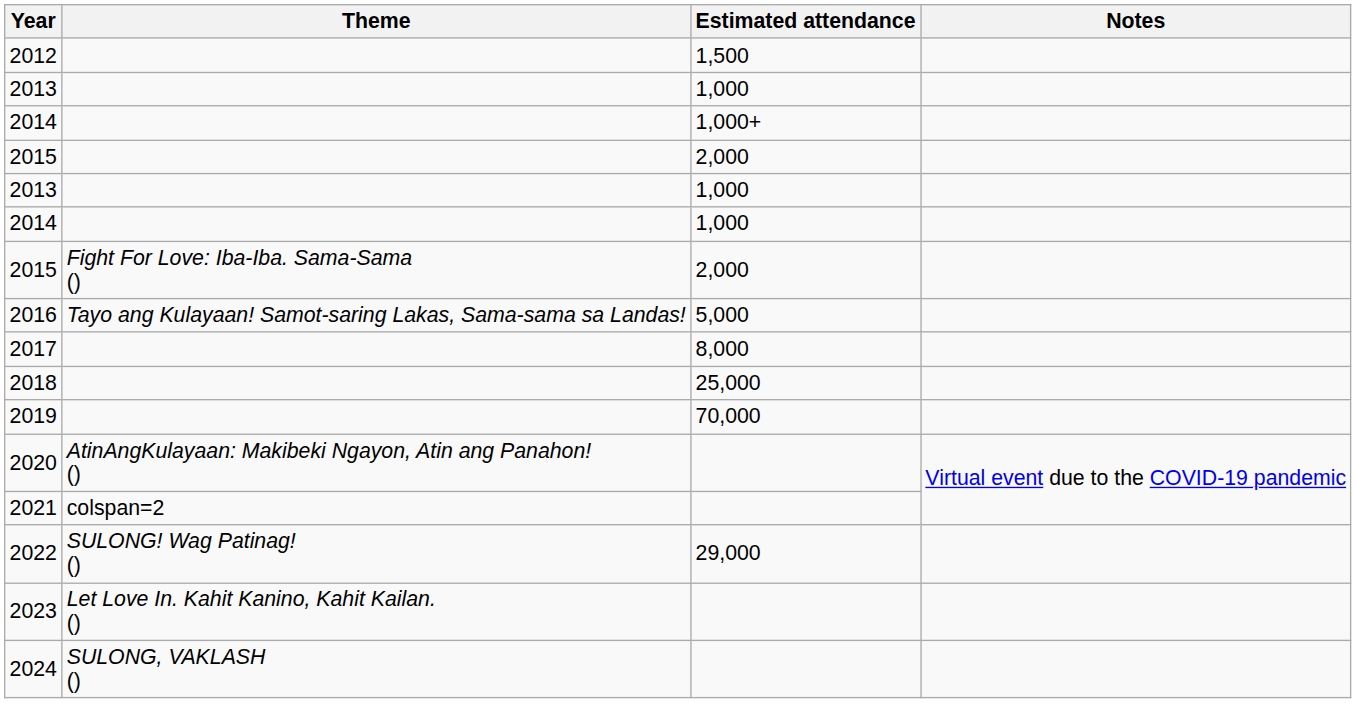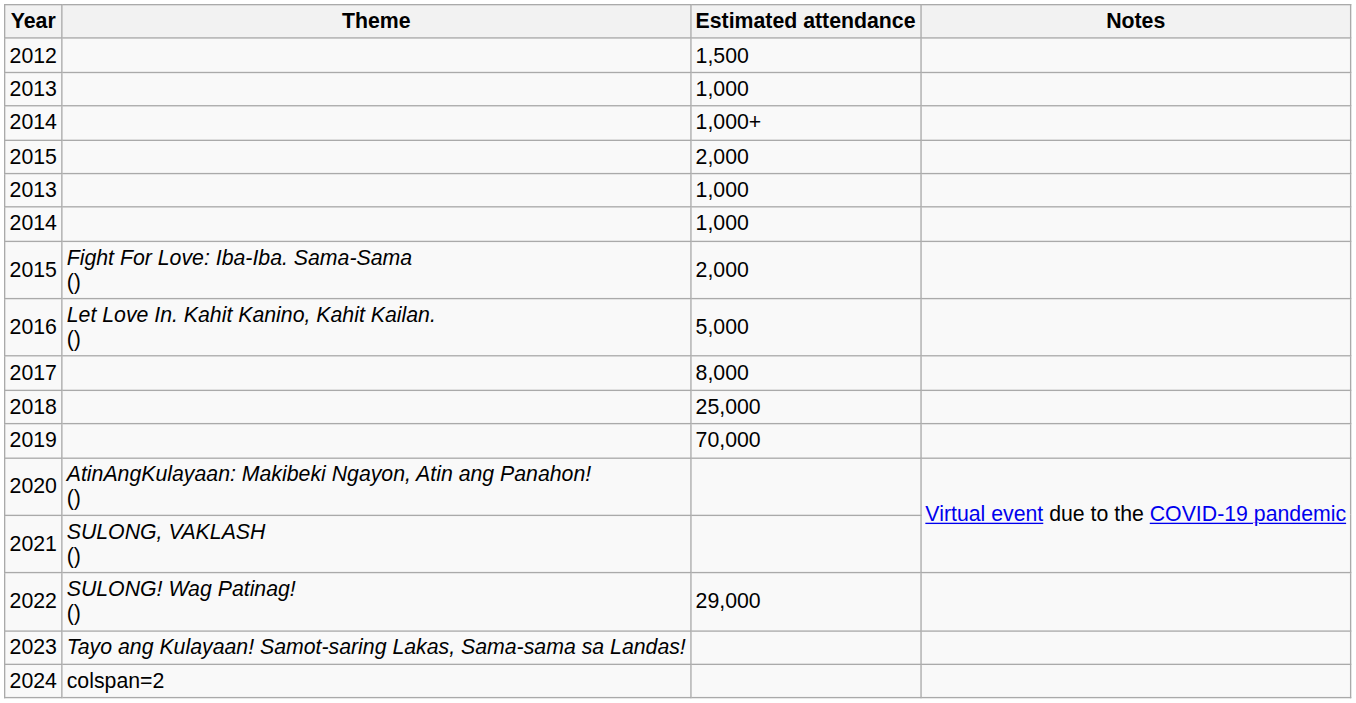(376, 315) Tayo ang Kulayaan! Samot-saring Lakas, Sama-sama sa Landas! -> (251, 327) Let Love In. Kahit Kanino, Kahit Kailan. ()
(116, 507) colspan=2 -> (166, 543) SULONG, VAKLASH ()
(251, 611) Let Love In. Kahit Kanino, Kahit Kailan. () -> (376, 647) Tayo ang Kulayaan! Samot-saring Lakas, Sama-sama sa Landas!
(166, 669) SULONG, VAKLASH () -> (116, 681) colspan=2
